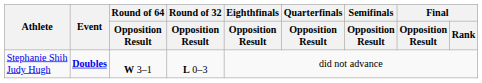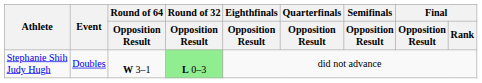(90, 64) bold -> (89, 64) normal
(195, 70) no background -> (194, 70) lightgreen background
